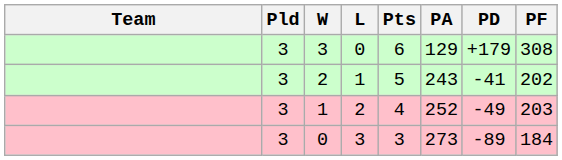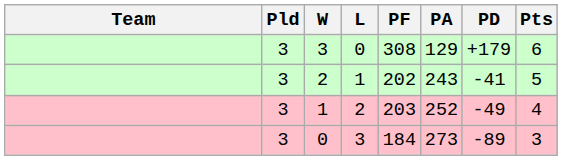columns swapped: (537, 20) <-> (399, 20)
